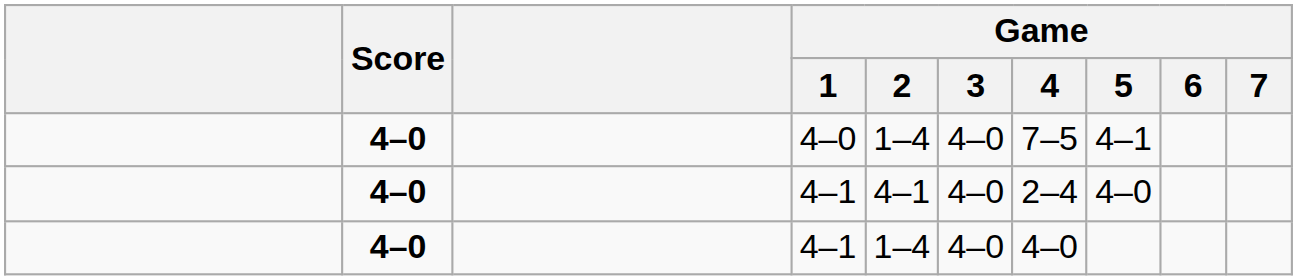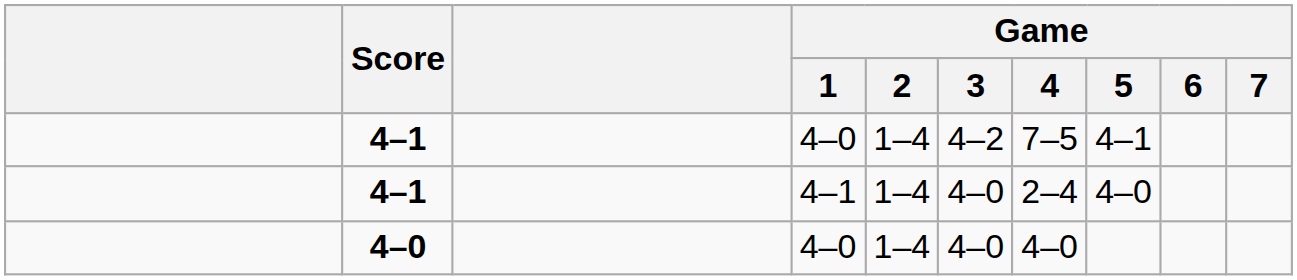(398, 138) 4–0 -> (398, 138) 4–1
(976, 138) 4–0 -> (976, 138) 4–2
(398, 192) 4–0 -> (398, 192) 4–1
(902, 192) 4–1 -> (902, 192) 1–4
(828, 246) 4–1 -> (828, 246) 4–0
